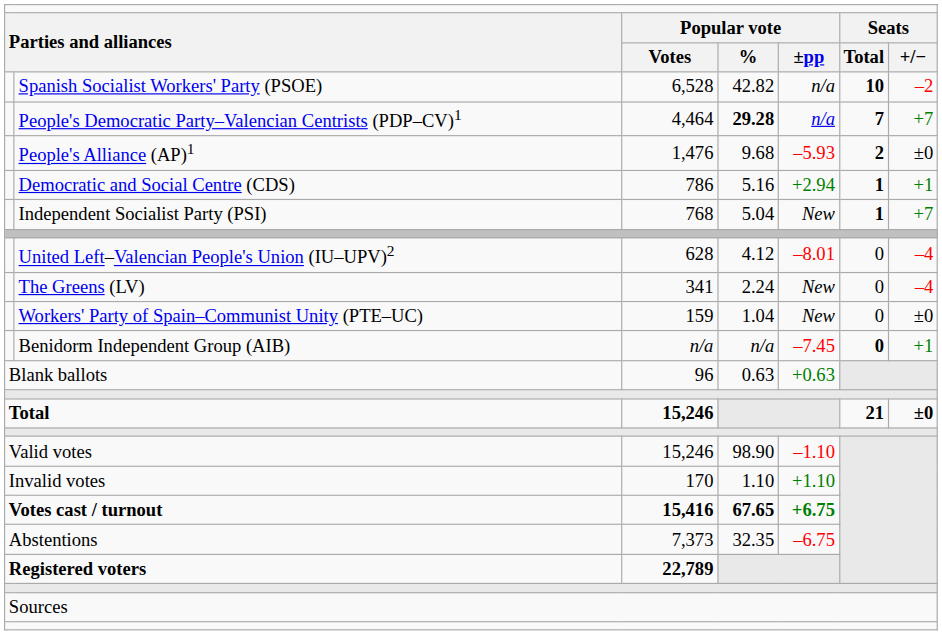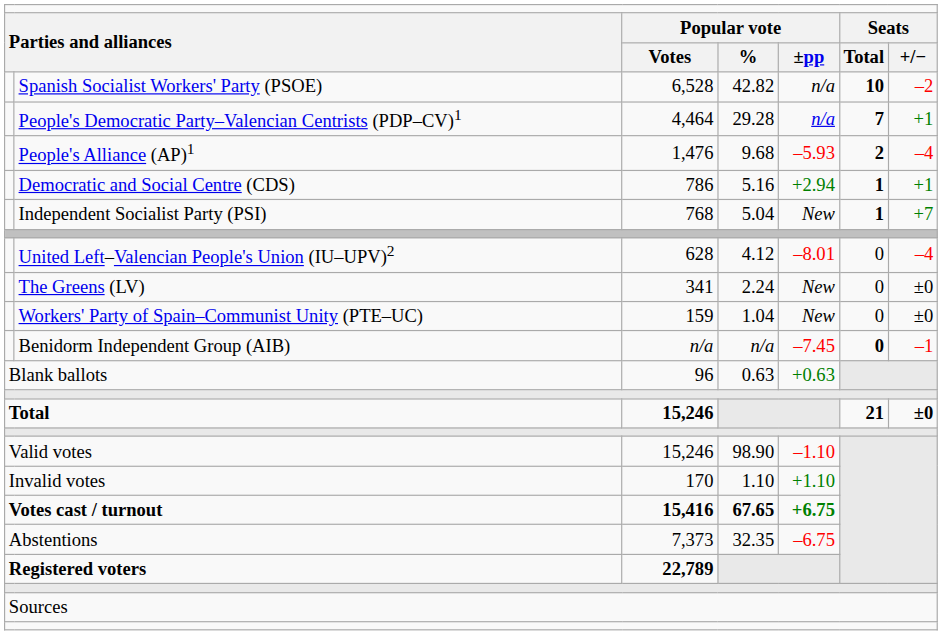(753, 118) bold -> (753, 118) normal
(923, 118) +7 -> (923, 118) +1
(923, 153) ±0 -> (924, 153) –4
(924, 286) –4 -> (923, 286) ±0
(923, 345) +1 -> (924, 345) –1
